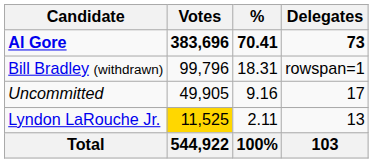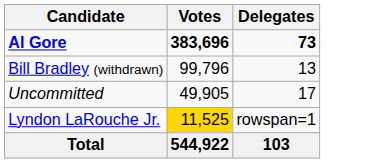- column: (257, 17)
(325, 68) rowspan=1 -> (307, 68) 13
(356, 119) 13 -> (276, 119) rowspan=1
